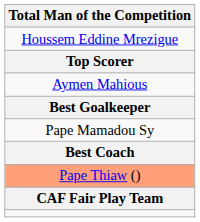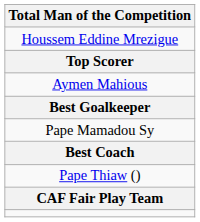(100, 175) lightsalmon background -> (100, 175) no background
